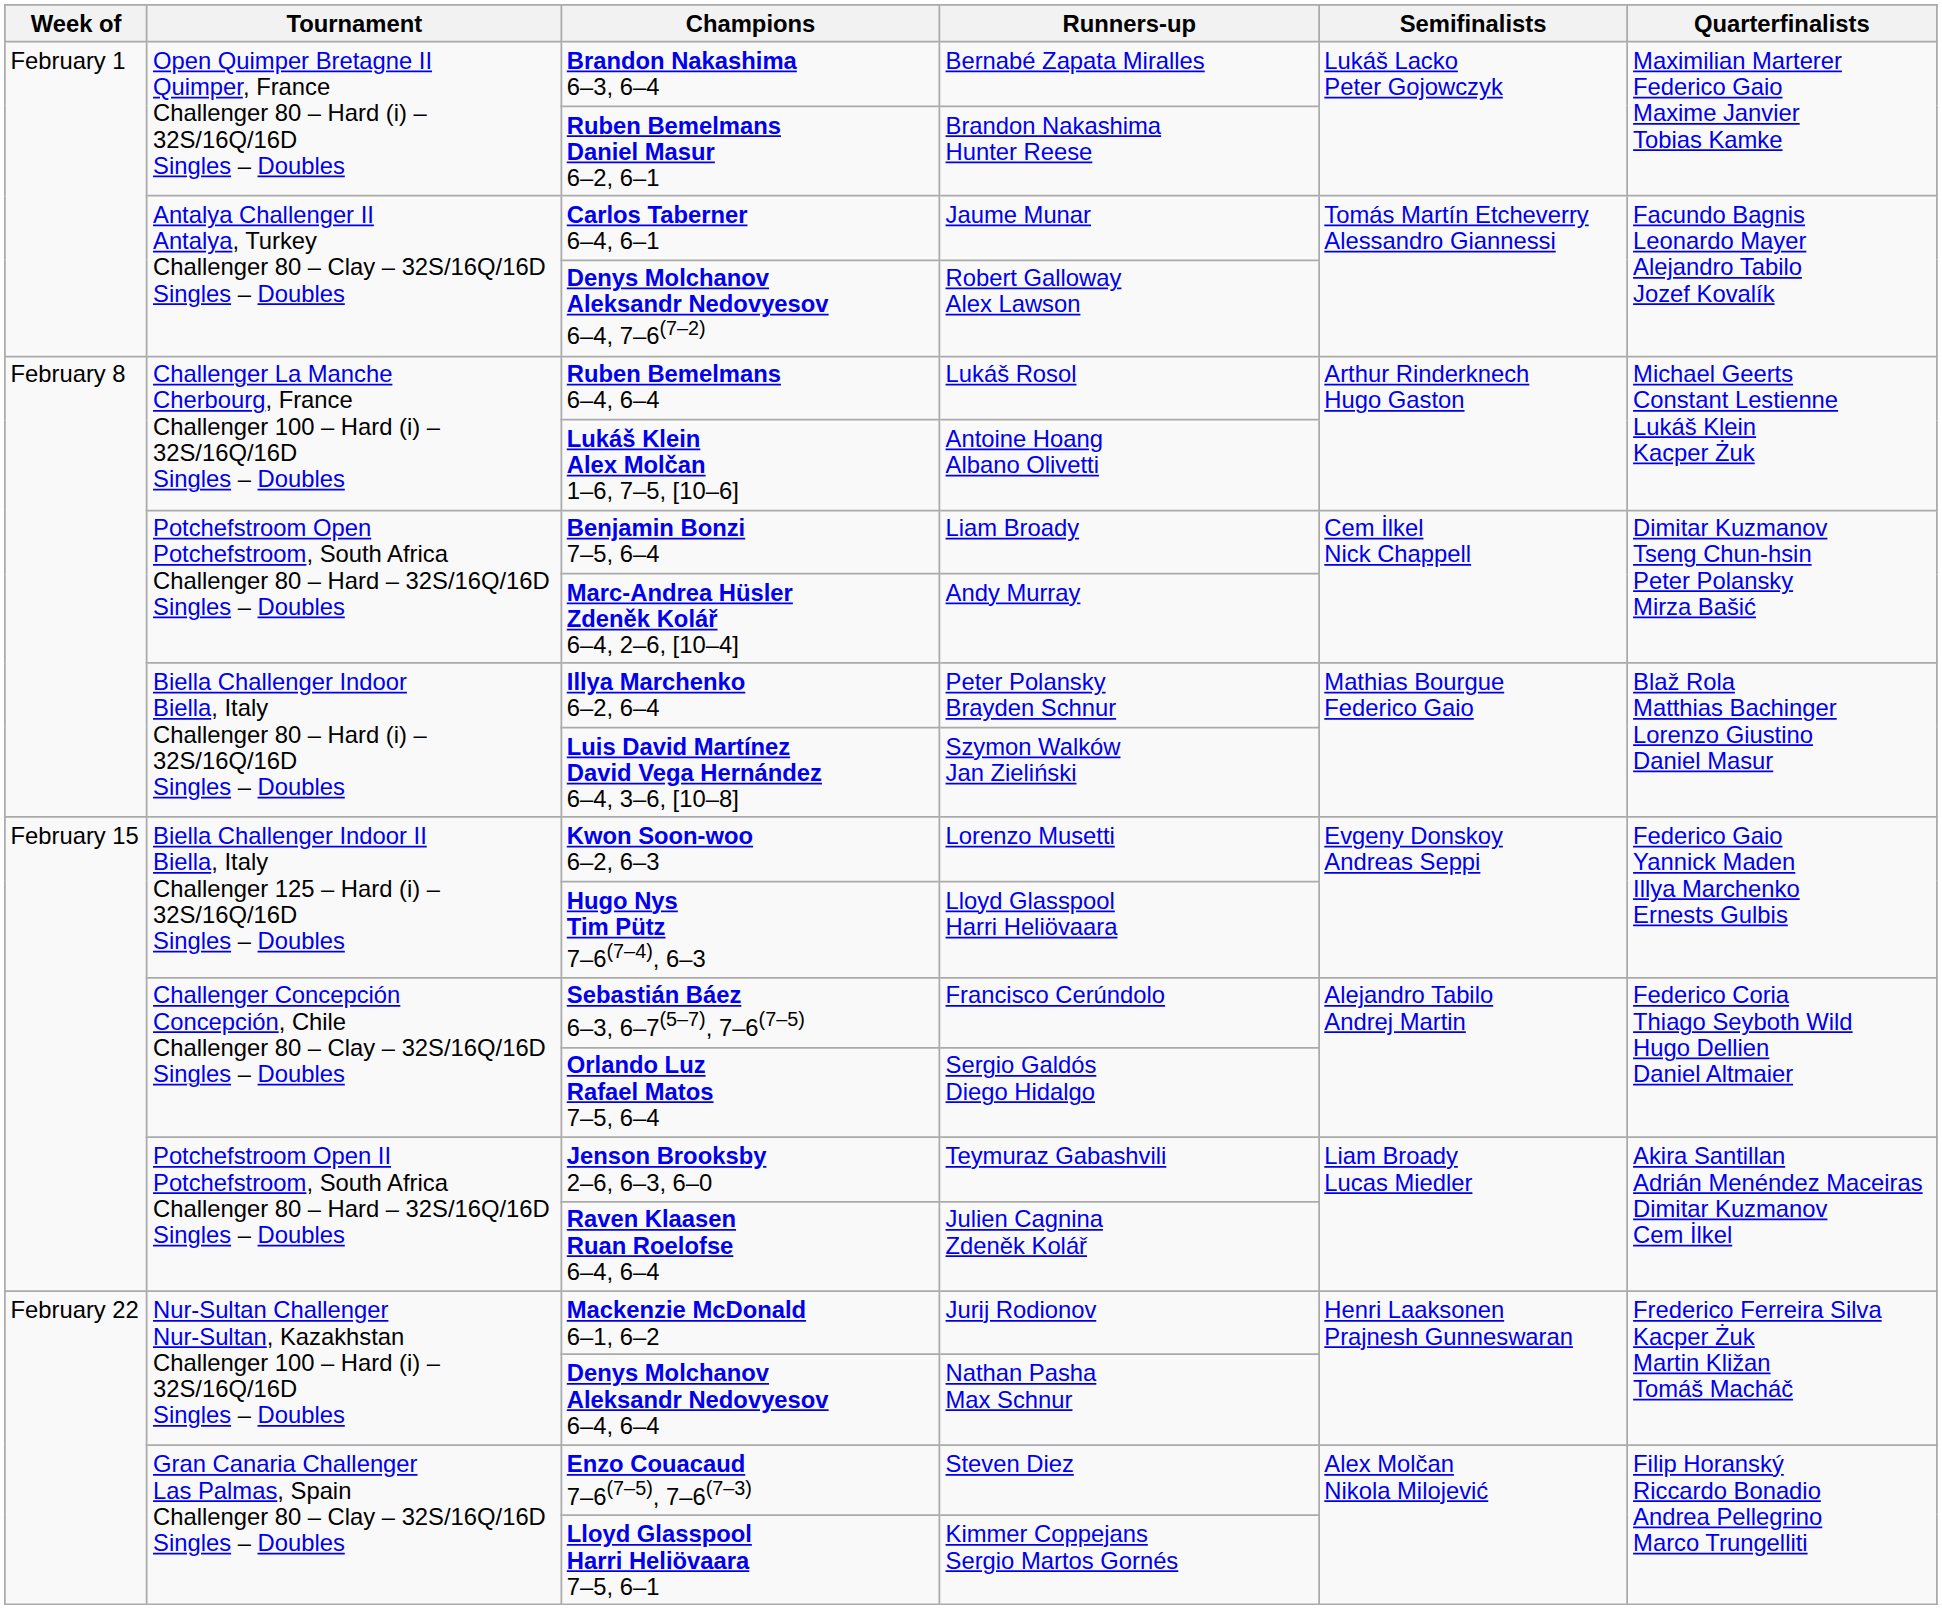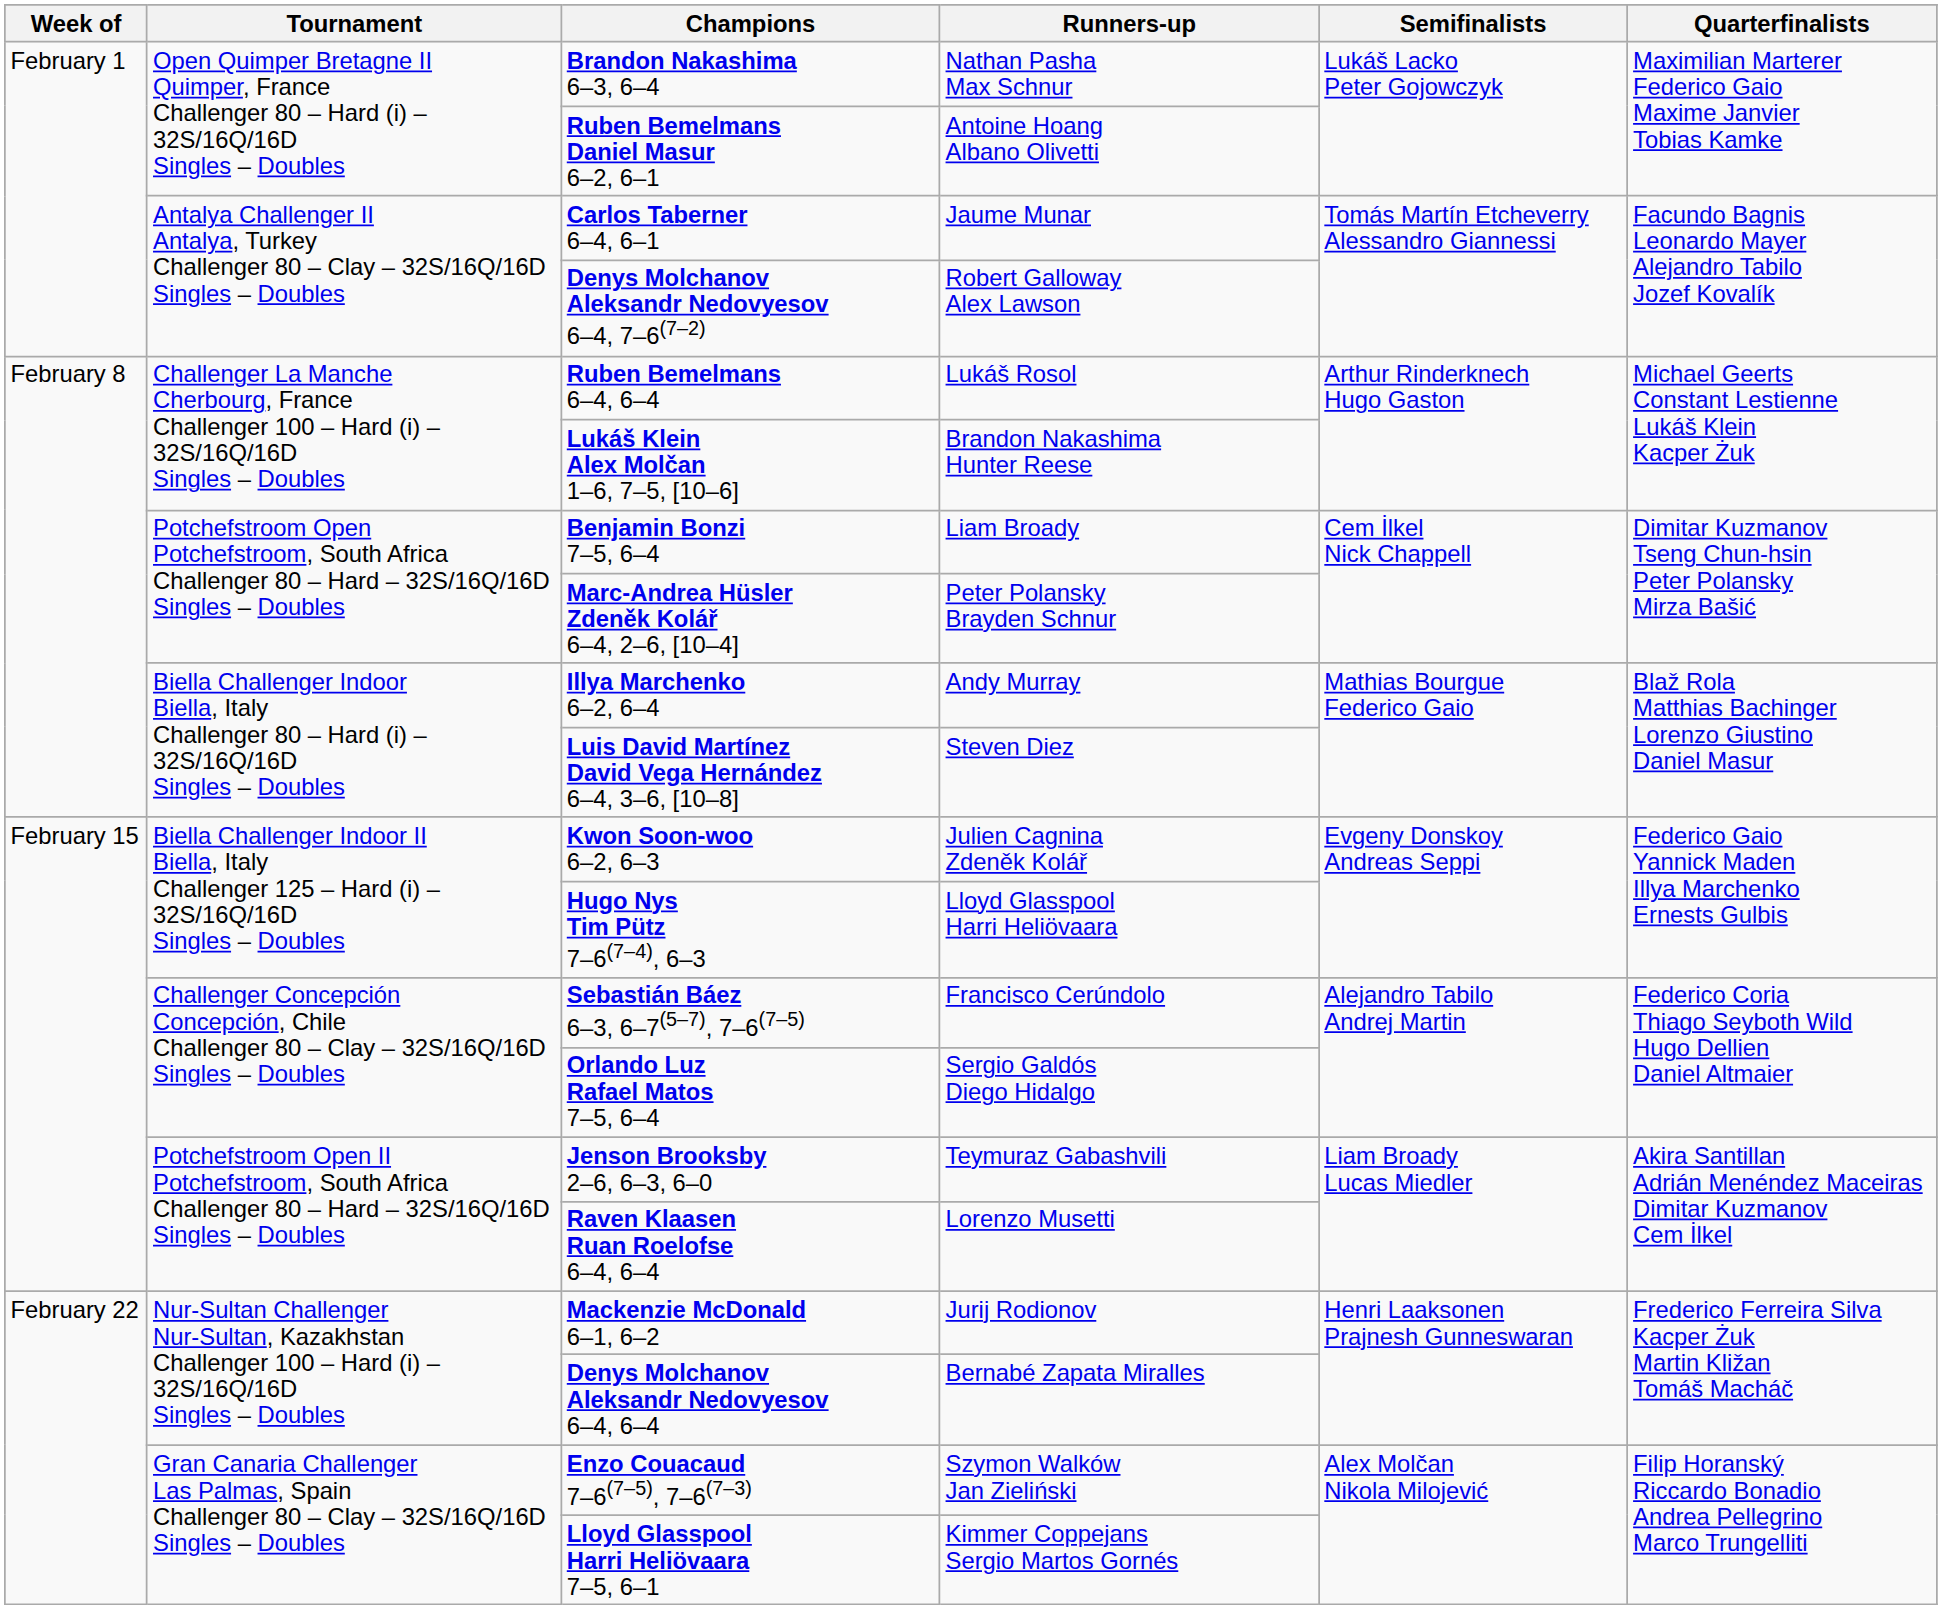(1075, 61) Bernabé Zapata Miralles -> (1021, 74) Nathan Pasha Max Schnur
(1053, 138) Brandon Nakashima Hunter Reese -> (1024, 138) Antoine Hoang Albano Olivetti
(1024, 451) Antoine Hoang Albano Olivetti -> (1053, 451) Brandon Nakashima Hunter Reese
(1013, 592) Andy Murray -> (1031, 605) Peter Polansky Brayden Schnur
(1031, 695) Peter Polansky Brayden Schnur -> (1013, 682) Andy Murray
(1033, 759) Szymon Walków Jan Zieliński -> (1010, 746) Steven Diez
(1030, 836) Lorenzo Musetti -> (1024, 849) Julien Cagnina Zdeněk Kolář
(1024, 1233) Julien Cagnina Zdeněk Kolář -> (1030, 1220) Lorenzo Musetti
(1021, 1386) Nathan Pasha Max Schnur -> (1075, 1373) Bernabé Zapata Miralles
(1010, 1463) Steven Diez -> (1033, 1476) Szymon Walków Jan Zieliński
